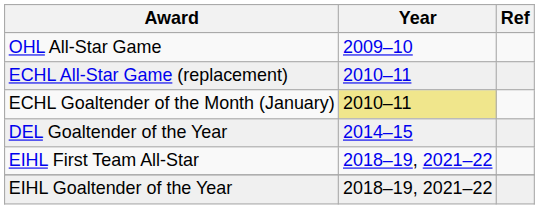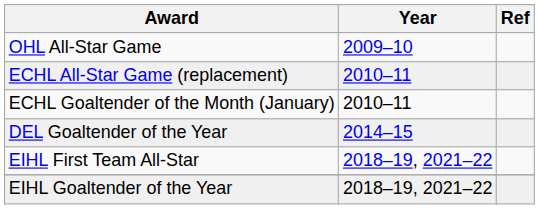(377, 103) khaki background -> (377, 103) no background
